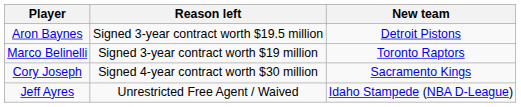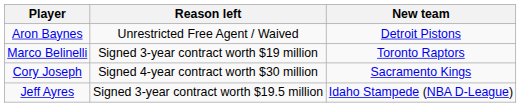(208, 33) Signed 3-year contract worth $19.5 million -> (208, 33) Unrestricted Free Agent / Waived
(208, 92) Unrestricted Free Agent / Waived -> (208, 92) Signed 3-year contract worth $19.5 million
